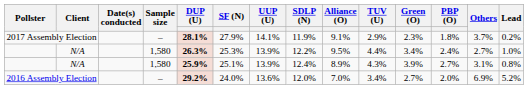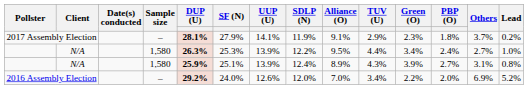(268, 78) 13.6% -> (268, 78) 12.6%
(413, 78) 2.7% -> (413, 78) 2.2%
